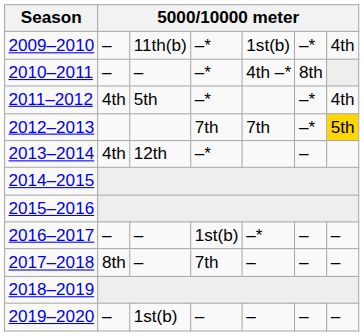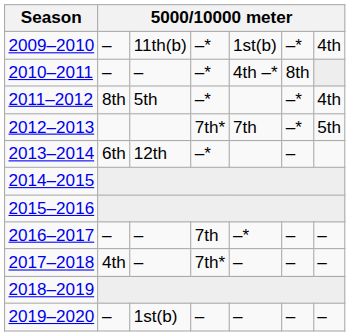(114, 99) 4th -> (114, 99) 8th
(207, 126) 7th -> (210, 126) 7th*
(343, 126) gold background -> (329, 126) no background
(114, 153) 4th -> (114, 153) 6th
(217, 235) 1st(b) -> (207, 235) 7th
(114, 262) 8th -> (114, 262) 4th
(207, 262) 7th -> (210, 262) 7th*
